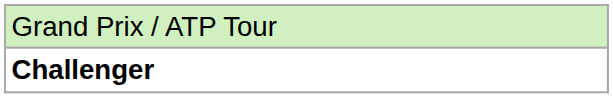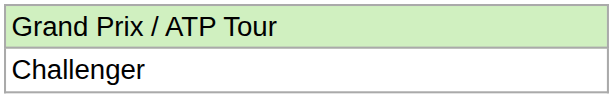(83, 70) bold -> (78, 70) normal
